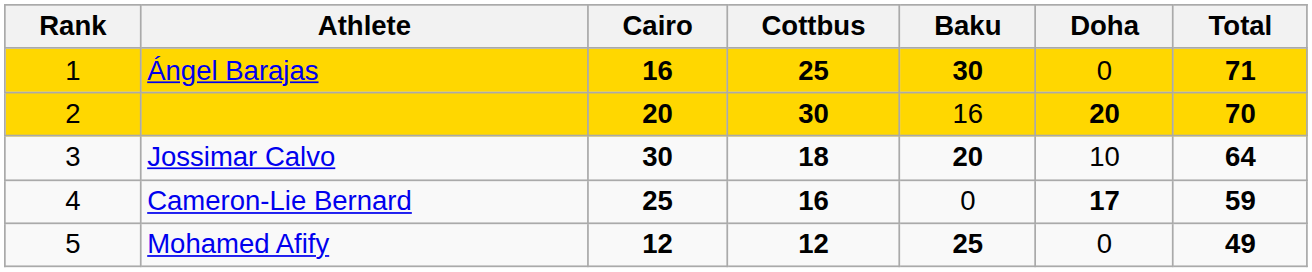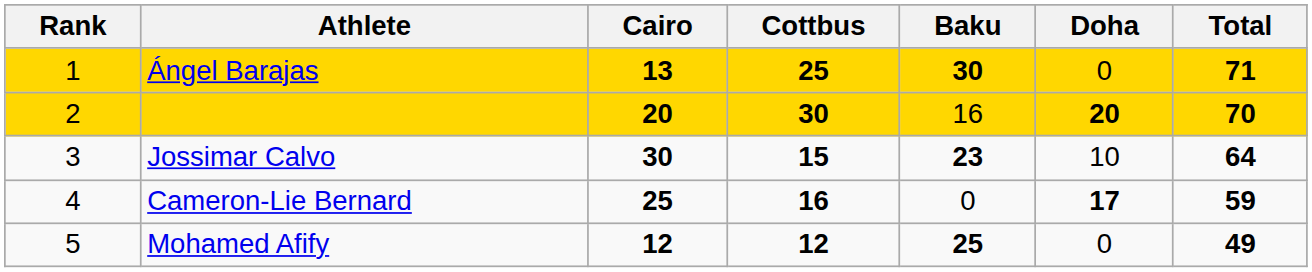(658, 69) 16 -> (658, 69) 13
(813, 157) 18 -> (813, 157) 15
(968, 157) 20 -> (968, 157) 23
